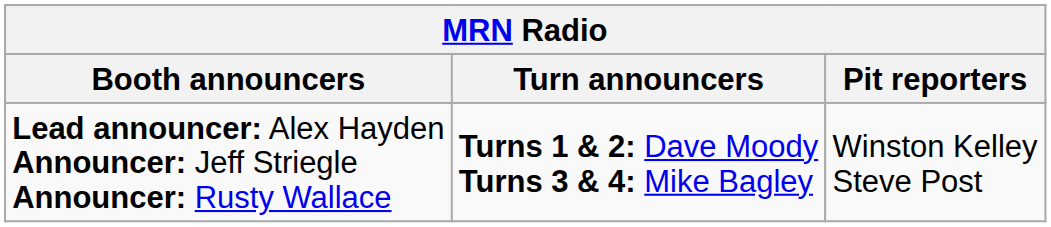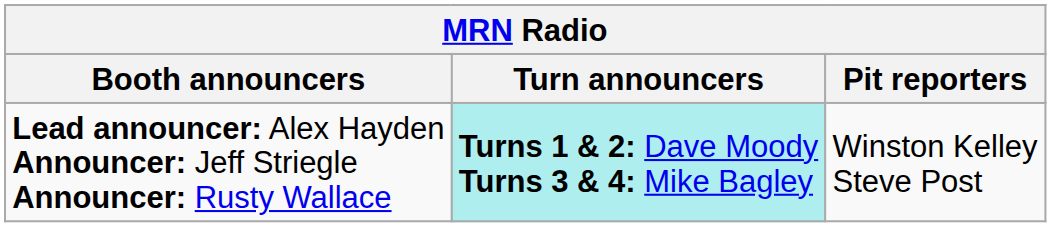(639, 163) no background -> (639, 163) paleturquoise background
